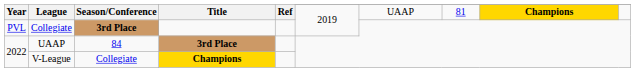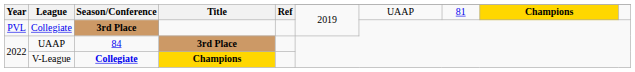(116, 59) normal -> (116, 59) bold
